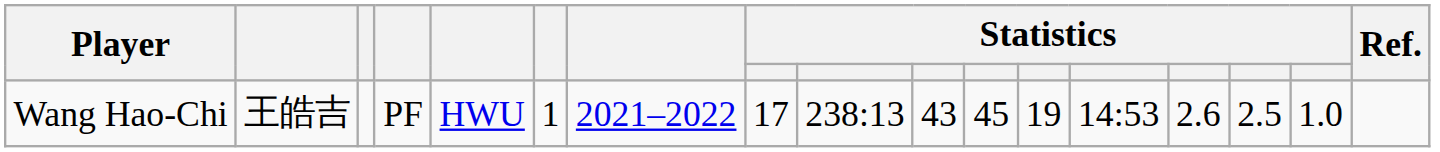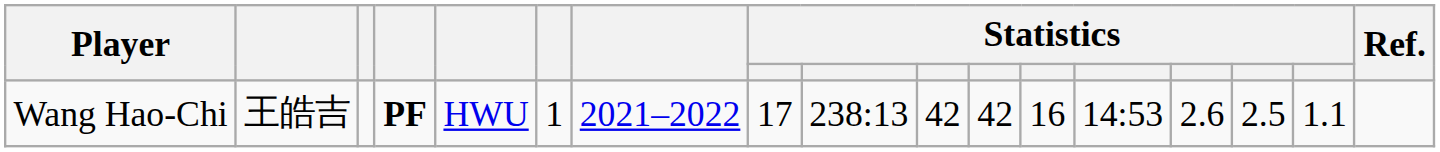(403, 113) normal -> (405, 113) bold
(939, 113) 43 -> (943, 113) 42
(991, 113) 45 -> (995, 113) 42
(1044, 113) 19 -> (1047, 113) 16
(1321, 113) 1.0 -> (1325, 113) 1.1
